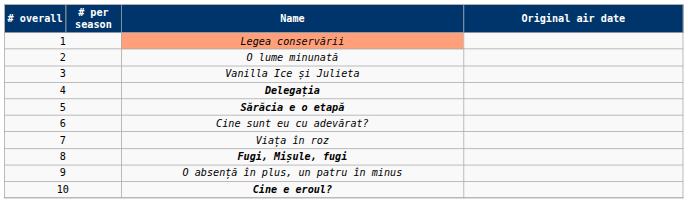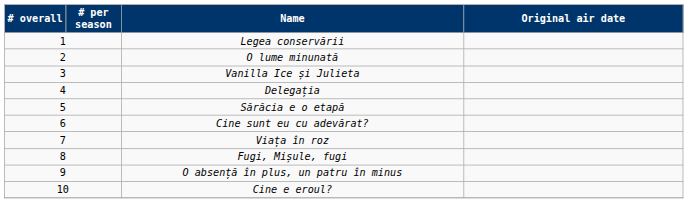(292, 41) lightsalmon background -> (292, 41) no background
(292, 90) bold -> (292, 90) normal
(292, 107) bold -> (292, 107) normal
(292, 157) bold -> (292, 157) normal
(292, 190) bold -> (292, 190) normal
